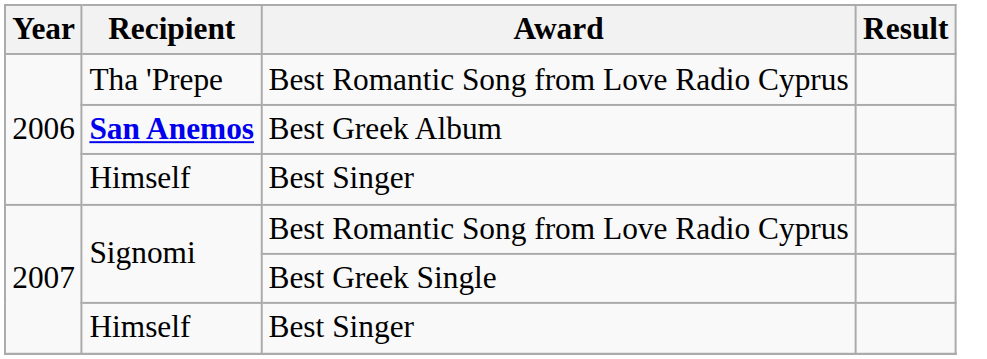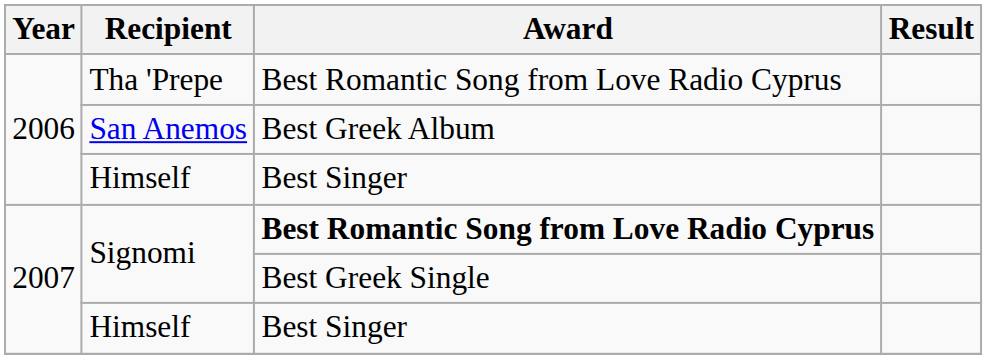(172, 128) bold -> (168, 128) normal
(559, 228) normal -> (568, 228) bold
